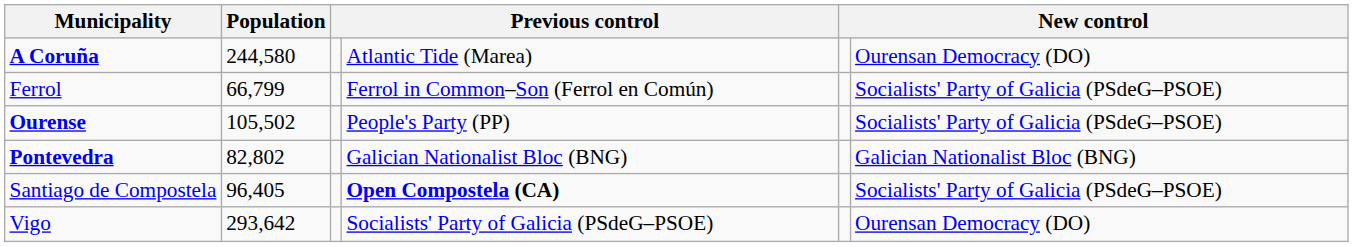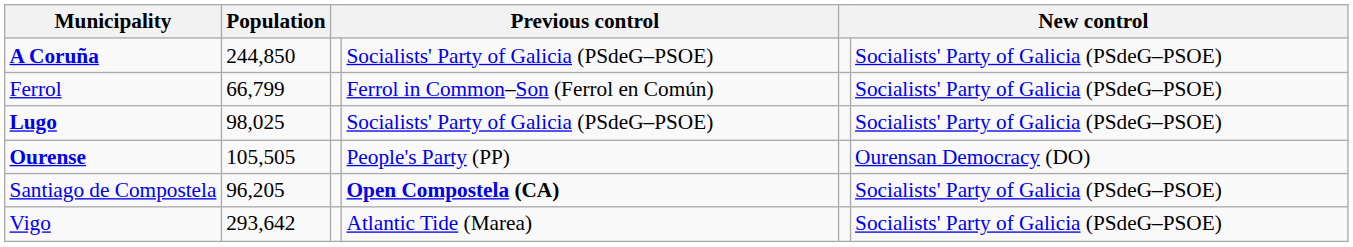(261, 55) 244,580 -> (261, 55) 244,850
(439, 55) Atlantic Tide (Marea) -> (530, 55) Socialists' Party of Galicia (PSdeG–PSOE)
(973, 55) Ourensan Democracy (DO) -> (1038, 55) Socialists' Party of Galicia (PSdeG–PSOE)
+ row: (33, 122)
(261, 122) 105,502 -> (261, 156) 105,505
(1038, 122) Socialists' Party of Galicia (PSdeG–PSOE) -> (973, 156) Ourensan Democracy (DO)
- row: (62, 156)
(255, 190) 96,405 -> (255, 190) 96,205
(530, 223) Socialists' Party of Galicia (PSdeG–PSOE) -> (439, 223) Atlantic Tide (Marea)
(973, 223) Ourensan Democracy (DO) -> (1038, 223) Socialists' Party of Galicia (PSdeG–PSOE)
